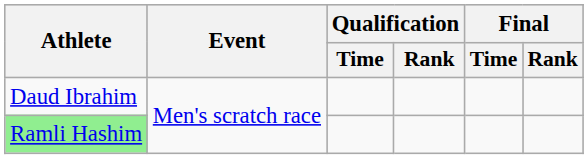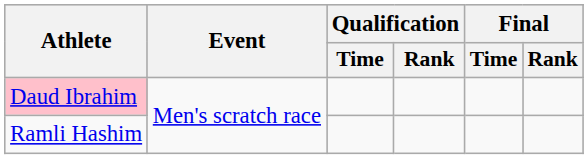(74, 96) no background -> (74, 96) pink background
(76, 134) lightgreen background -> (76, 134) no background
